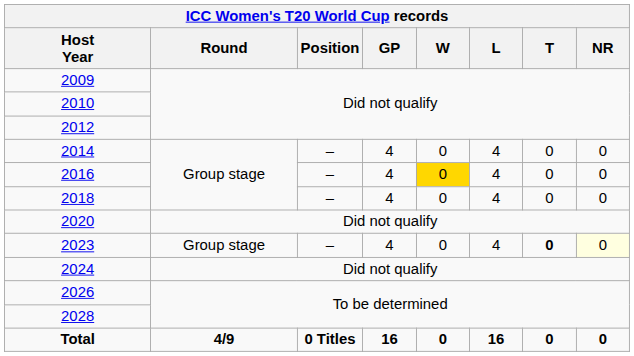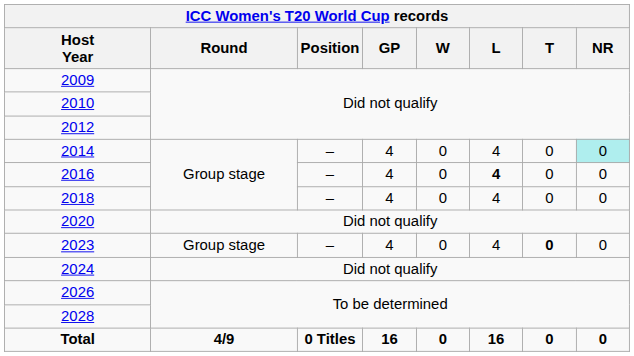(603, 151) no background -> (603, 151) paleturquoise background
(443, 174) gold background -> (443, 174) no background
(496, 174) normal -> (496, 174) bold
(603, 245) lightyellow background -> (603, 245) no background
